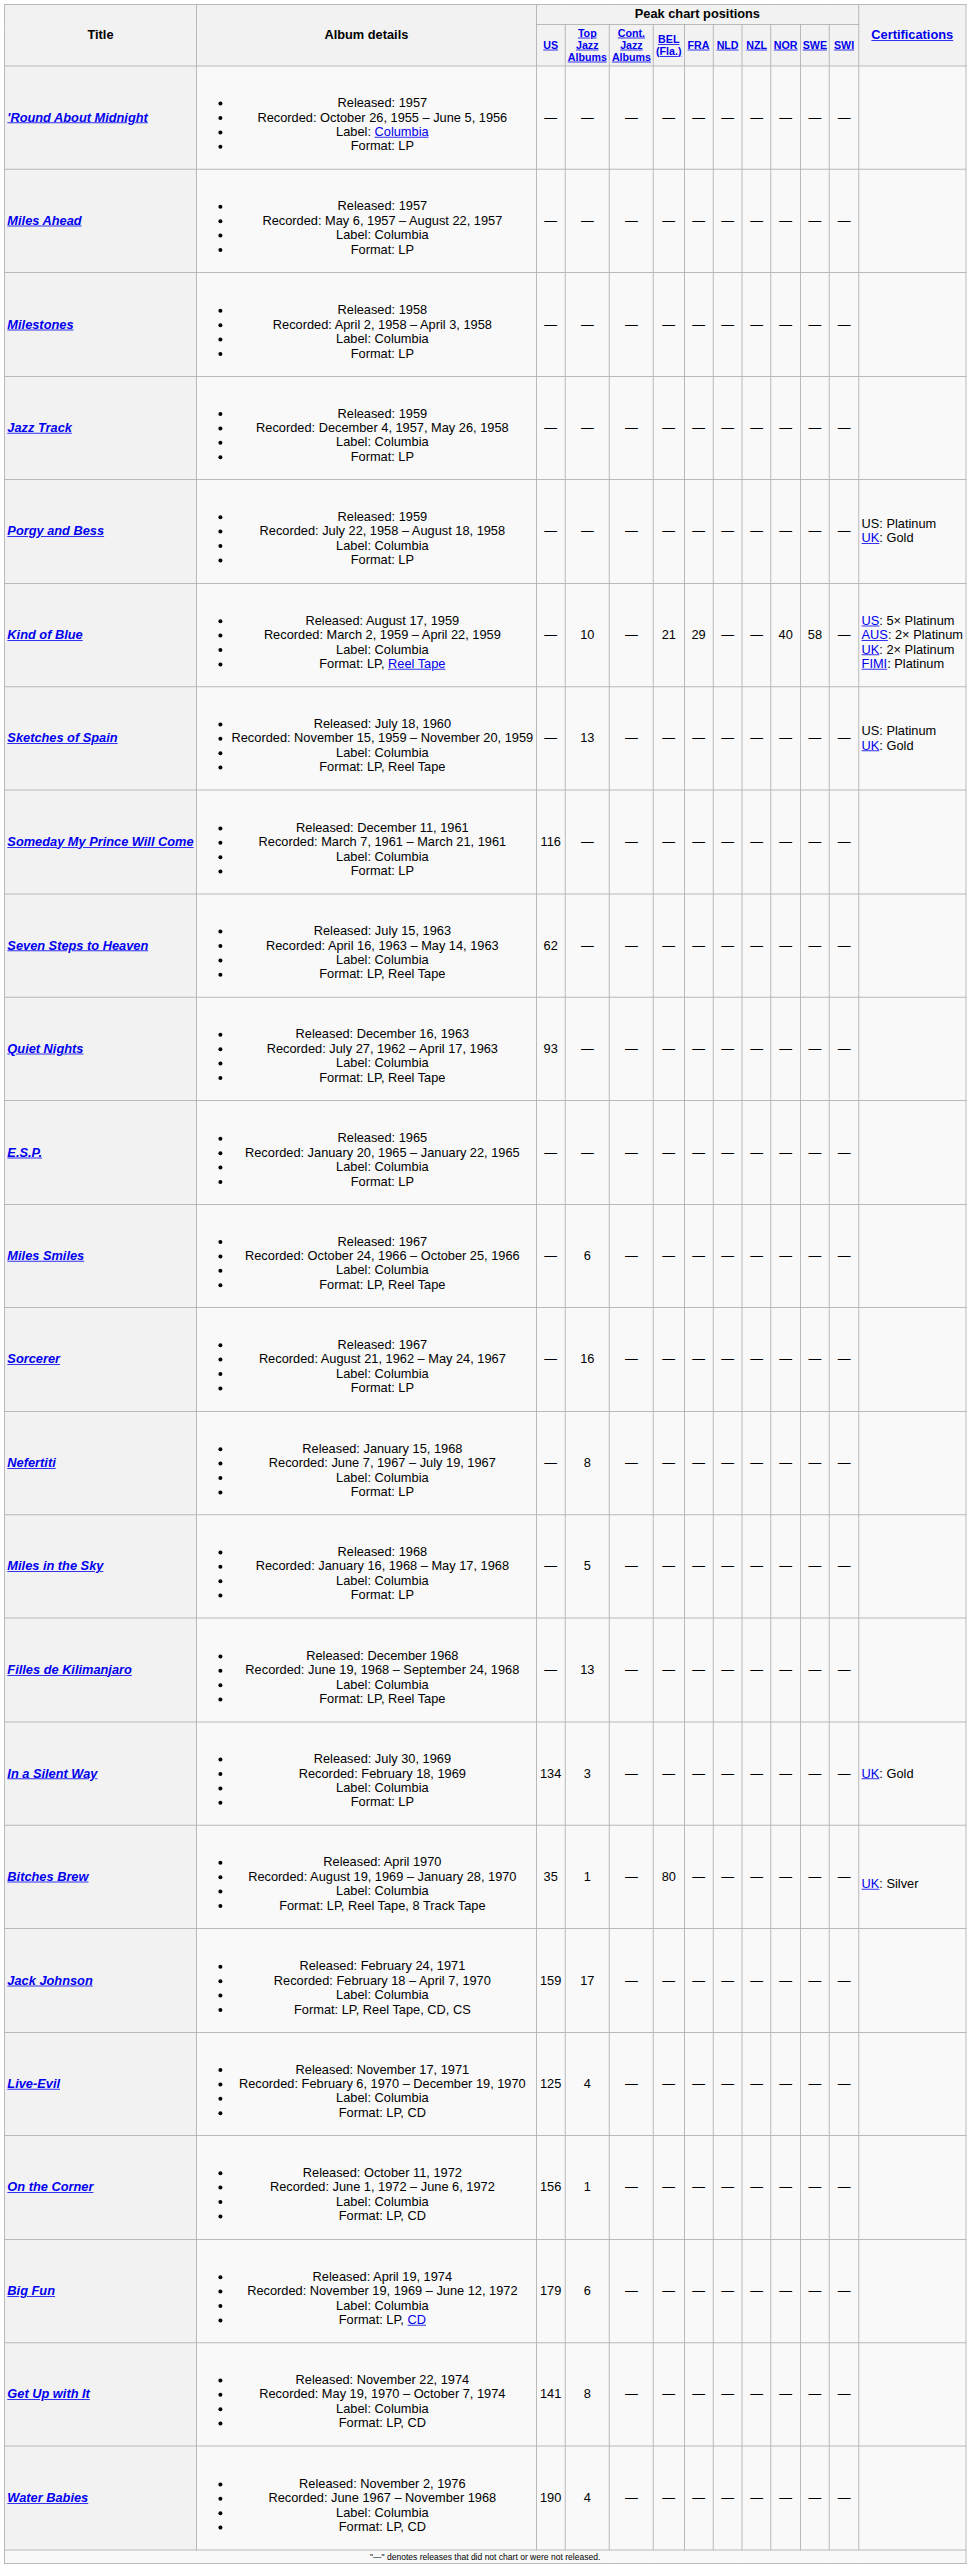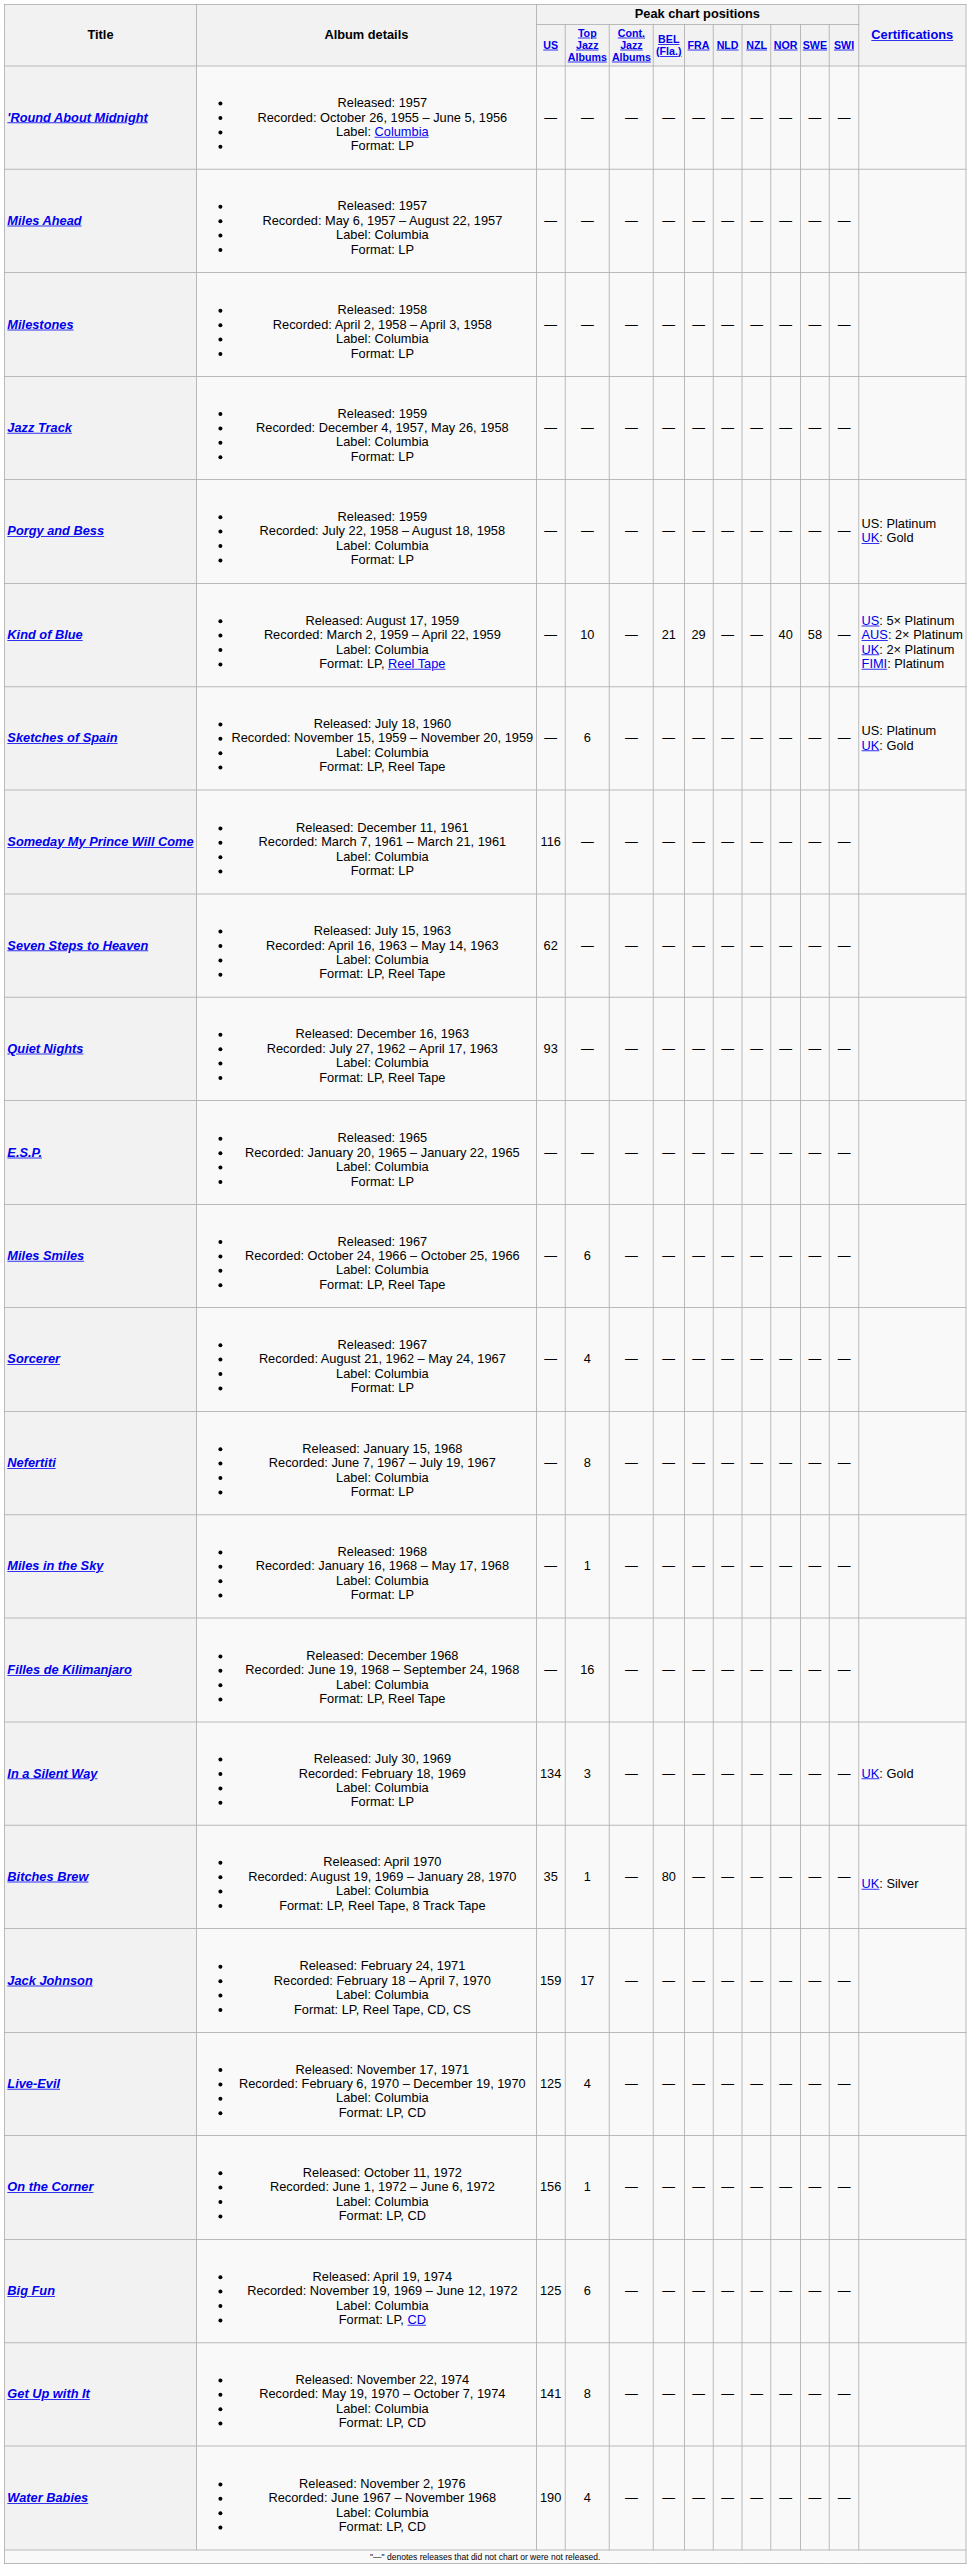(587, 738) 13 -> (587, 738) 6
(587, 1359) 16 -> (587, 1359) 4
(587, 1566) 5 -> (587, 1566) 1
(587, 1670) 13 -> (587, 1670) 16
(551, 2291) 179 -> (551, 2291) 125
